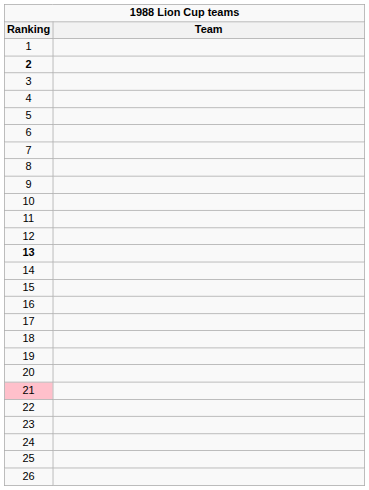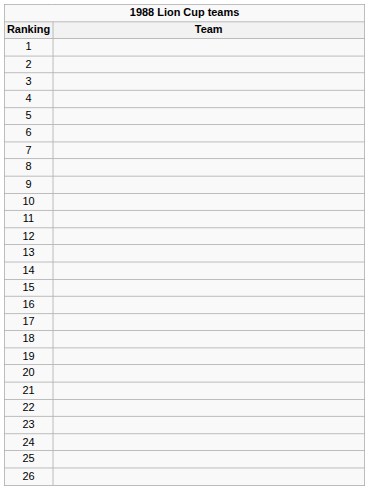(29, 64) bold -> (29, 64) normal
(29, 253) bold -> (29, 253) normal
(29, 390) pink background -> (29, 390) no background
